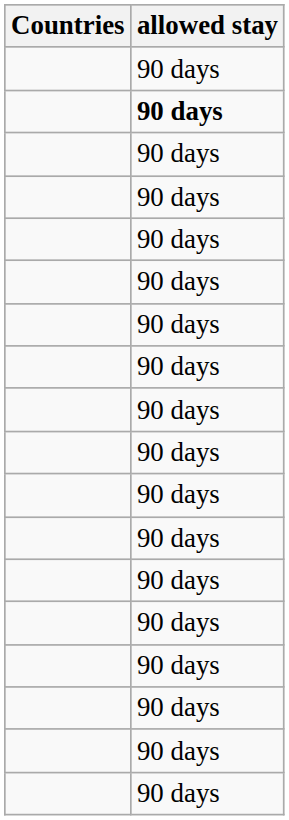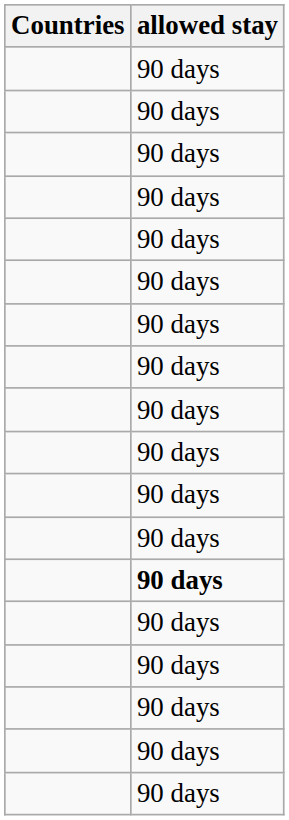(180, 111) bold -> (178, 111) normal
(178, 580) normal -> (180, 580) bold
